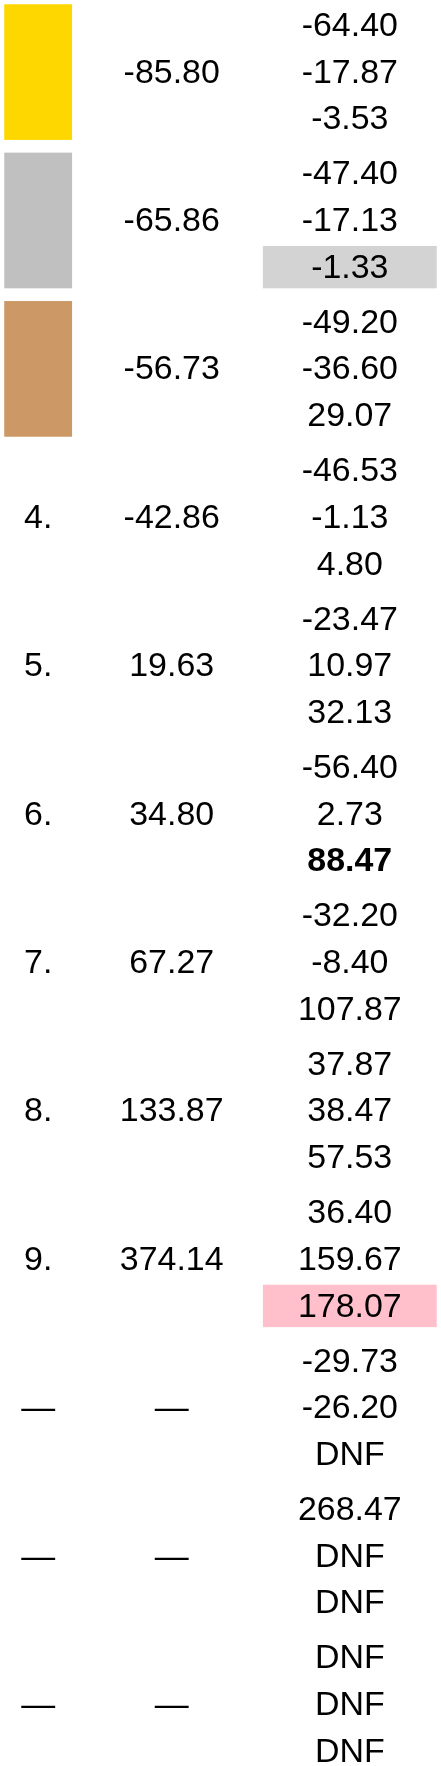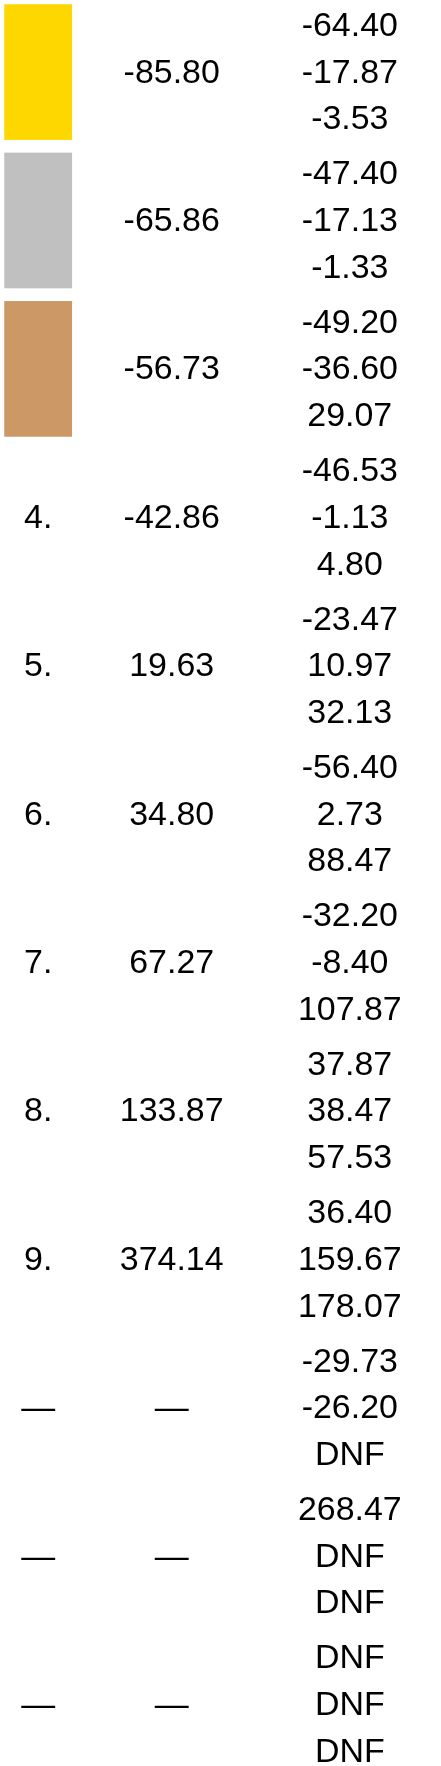(350, 266) lightgrey background -> (350, 266) no background
(350, 860) bold -> (350, 860) normal
(350, 1305) pink background -> (350, 1305) no background
